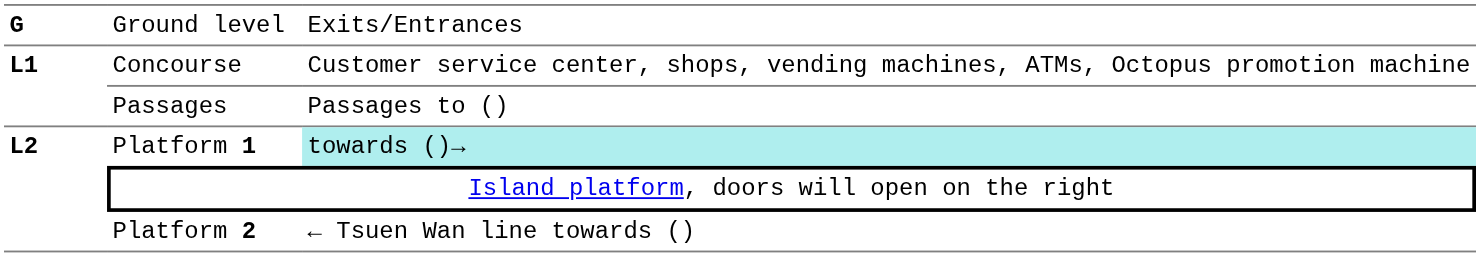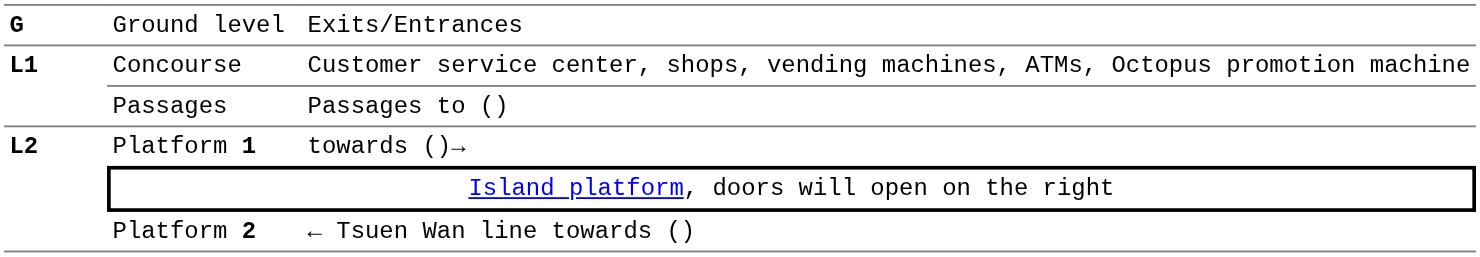(387, 147) paleturquoise background -> (387, 147) no background
